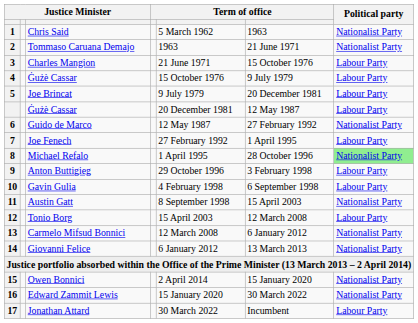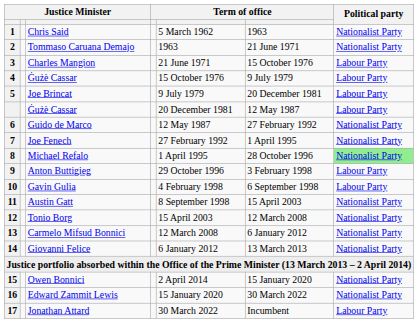(362, 140) Labour Party -> (369, 140) Nationalist Party
(362, 217) Labour Party -> (369, 217) Nationalist Party
